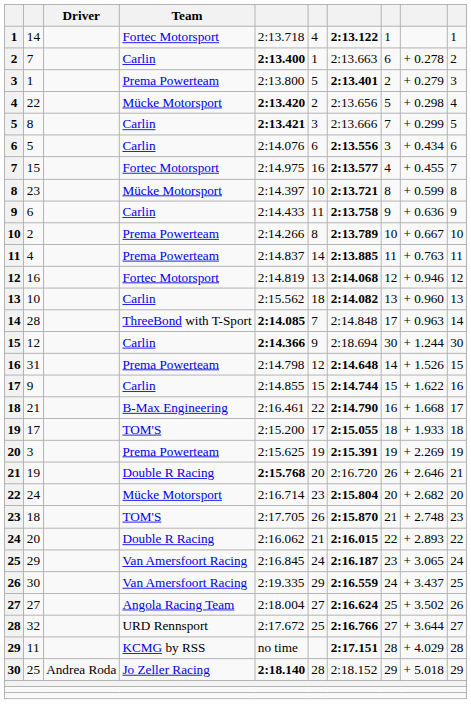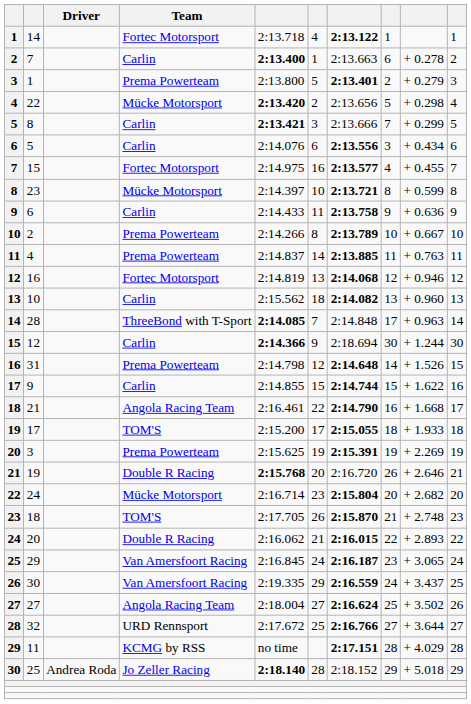(175, 408) B-Max Engineering -> (178, 408) Angola Racing Team
